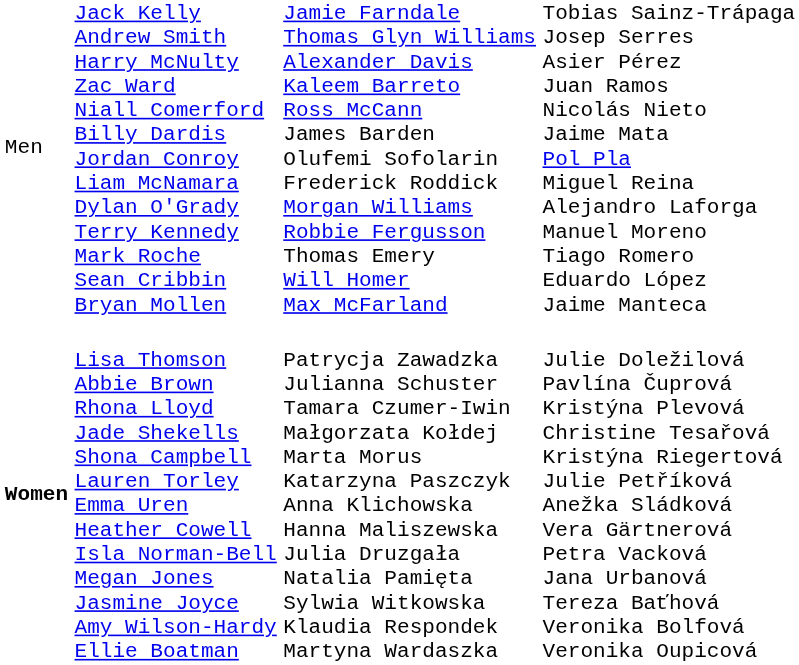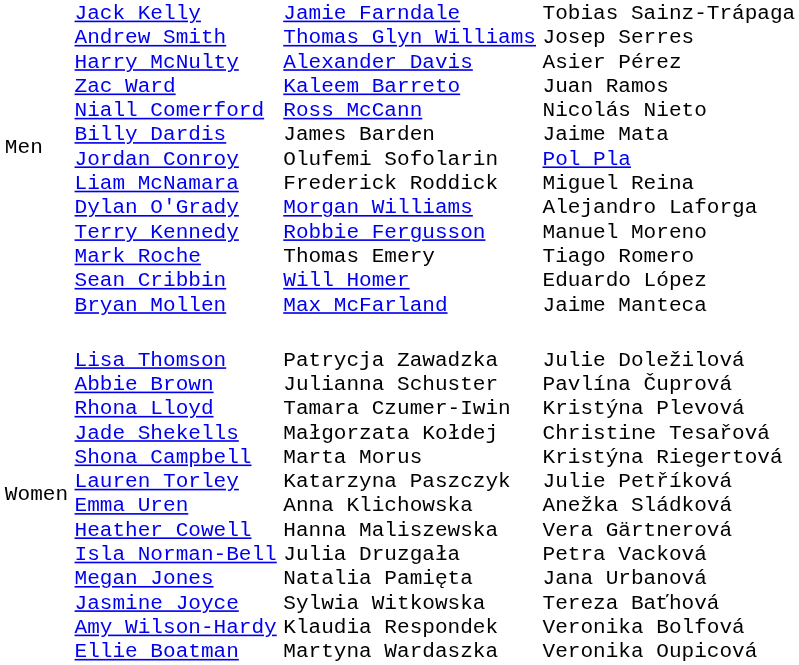(36, 494) bold -> (36, 494) normal
